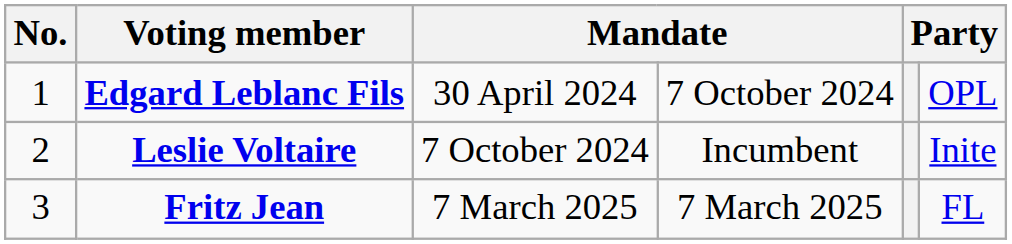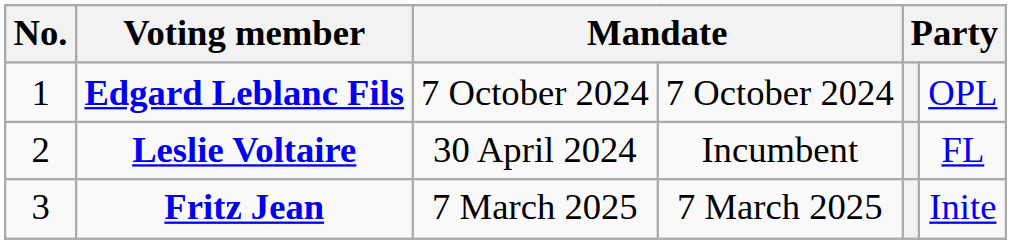(535, 91) 30 April 2024 -> (535, 91) 7 October 2024
(535, 149) 7 October 2024 -> (535, 149) 30 April 2024
(963, 149) Inite -> (963, 149) FL
(963, 207) FL -> (963, 207) Inite
